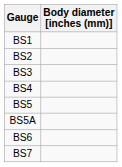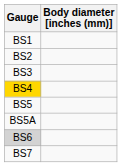(23, 89) no background -> (23, 89) gold background
(23, 137) no background -> (23, 137) lightgrey background
